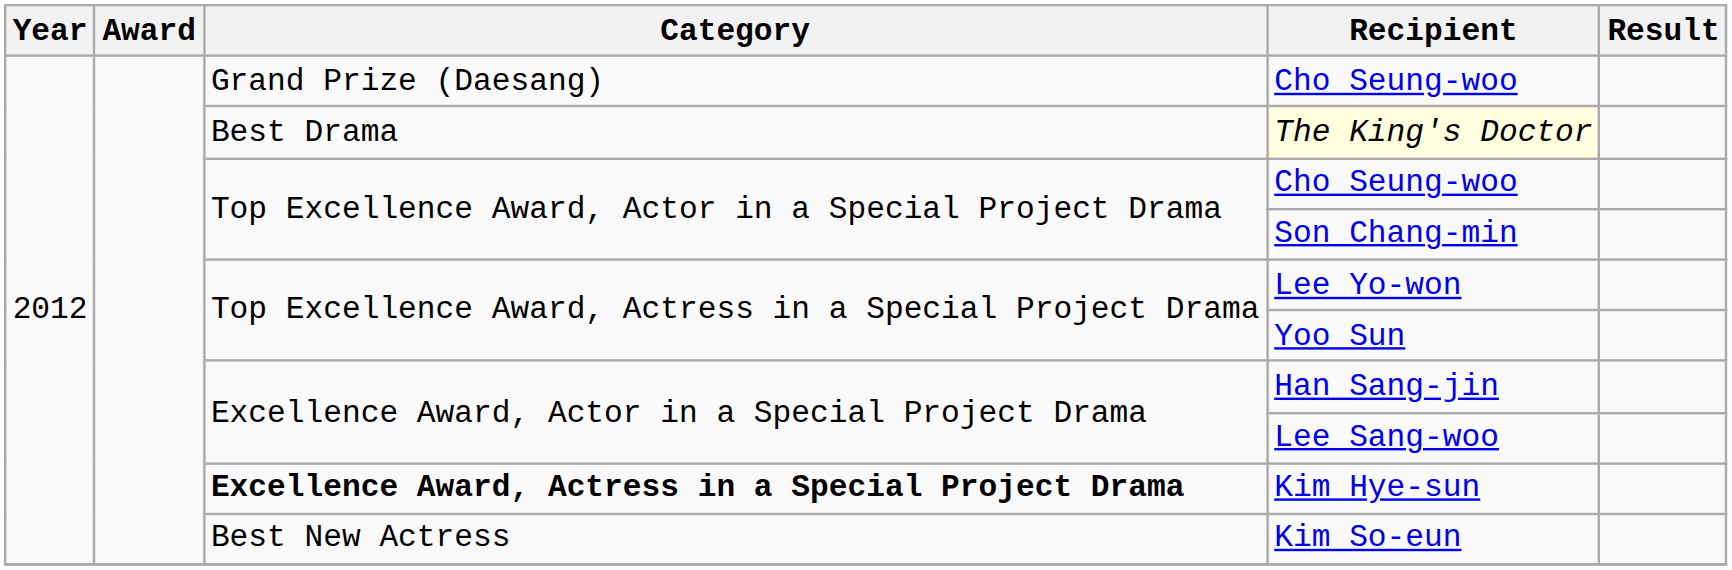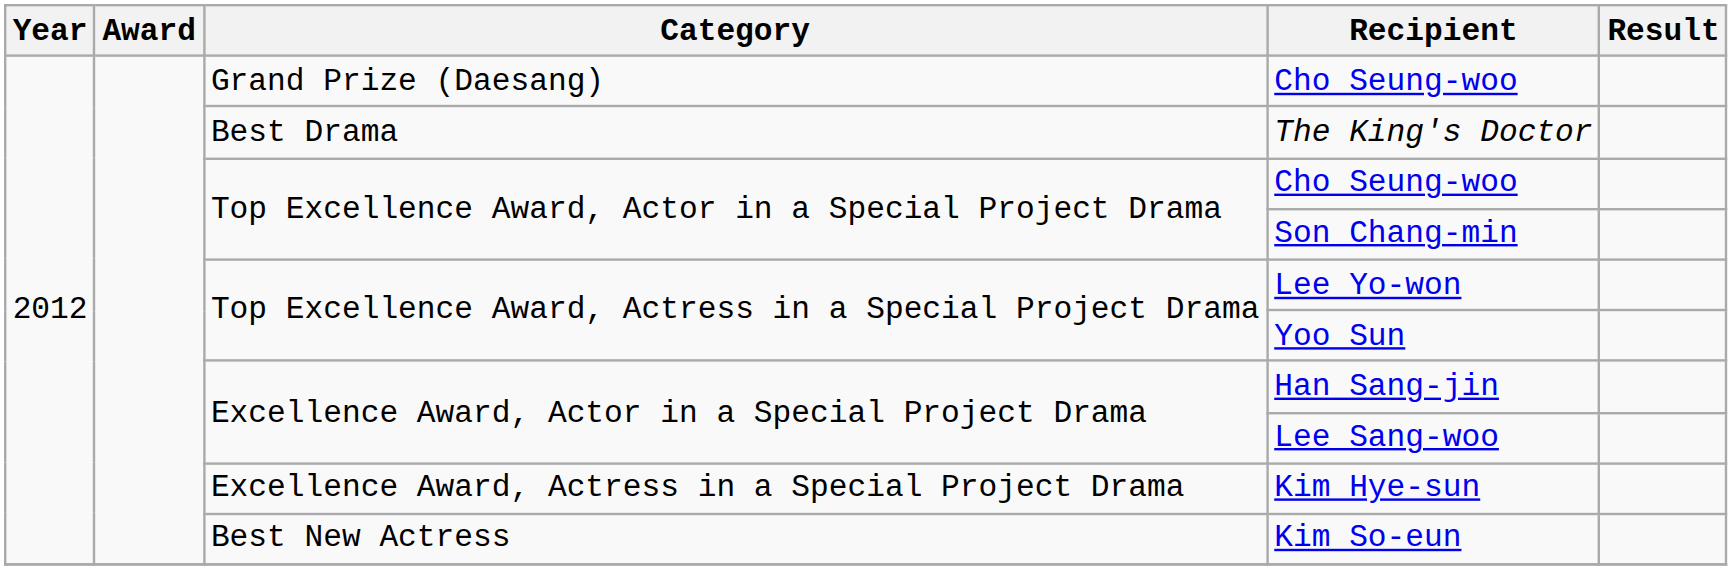(1433, 132) lightyellow background -> (1433, 132) no background
(698, 488) bold -> (698, 488) normal
